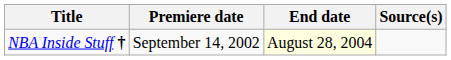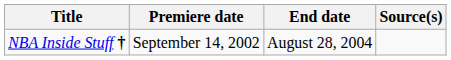(320, 42) lightyellow background -> (320, 42) no background
